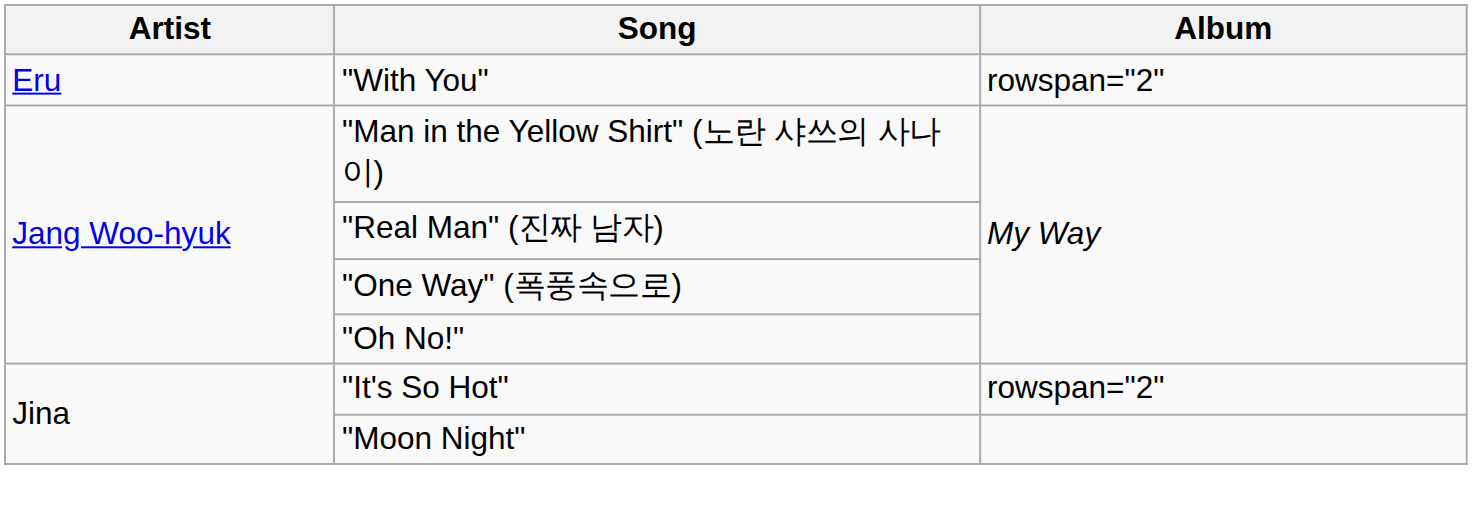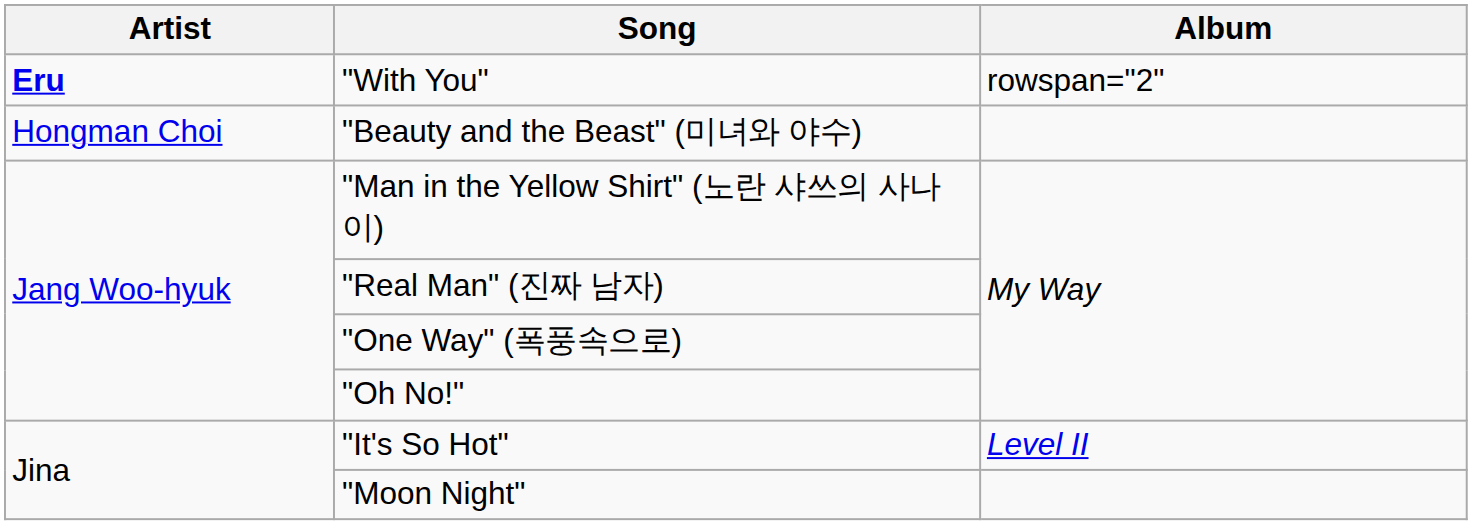(37, 79) normal -> (39, 79) bold
+ row: (602, 131)
(1076, 388) rowspan="2" -> (1038, 444) Level II
